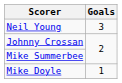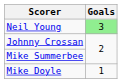(101, 27) no background -> (101, 27) lightgreen background
